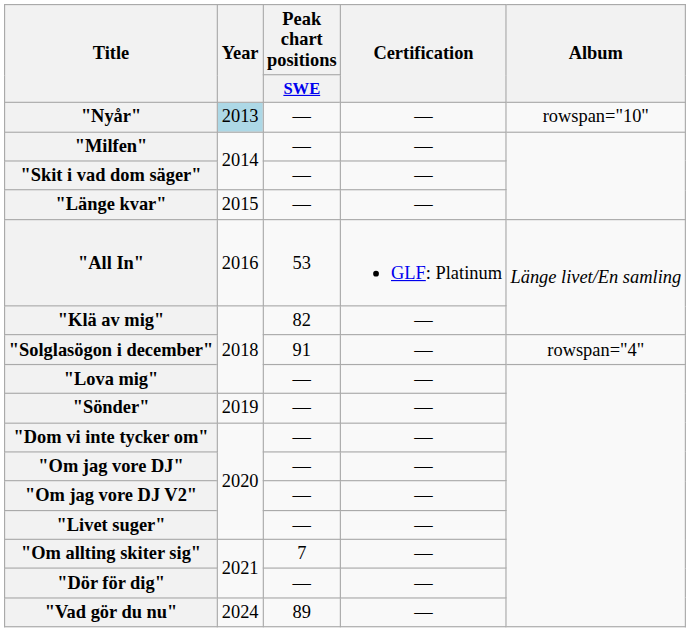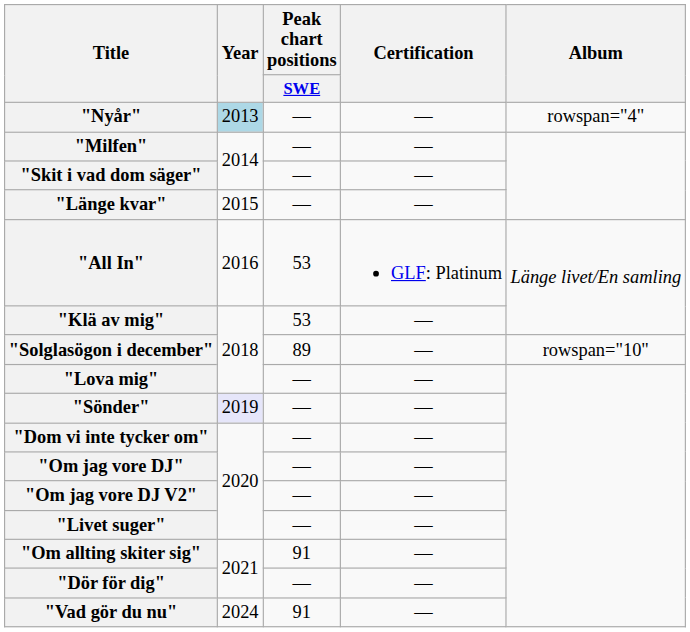(596, 116) rowspan="10" -> (596, 116) rowspan="4"
(302, 320) 82 -> (302, 320) 53
(302, 349) 91 -> (302, 349) 89
(596, 349) rowspan="4" -> (596, 349) rowspan="10"
(240, 407) no background -> (240, 407) lavender background
(302, 553) 7 -> (302, 553) 91
(302, 612) 89 -> (302, 612) 91
